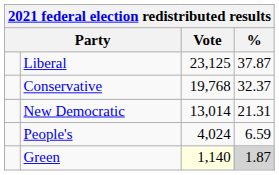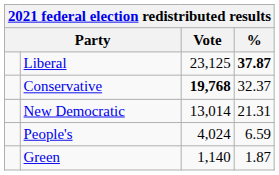(254, 63) normal -> (254, 63) bold
(210, 87) normal -> (210, 87) bold
(214, 157) lightyellow background -> (214, 157) no background
(258, 157) lightgrey background -> (258, 157) no background
